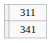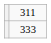(28, 29) 341 -> (28, 29) 333
